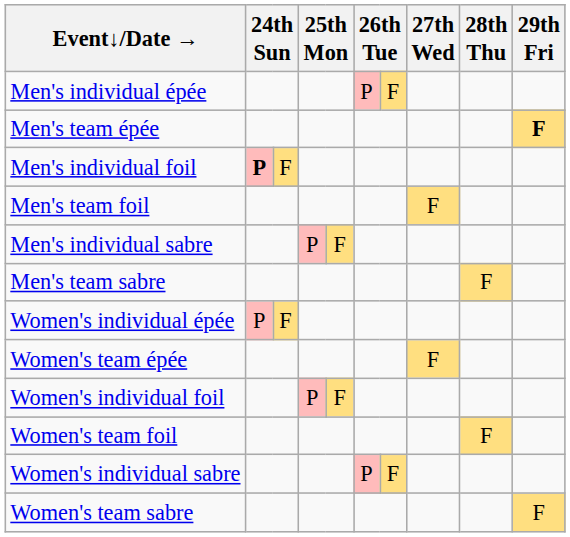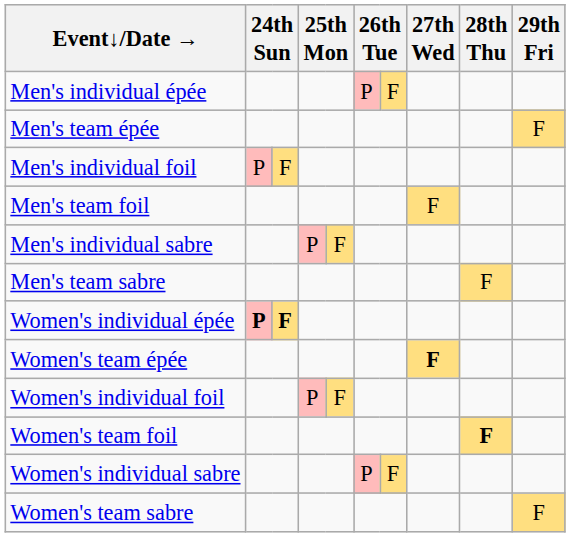(539, 129) bold -> (539, 129) normal
(259, 167) bold -> (259, 167) normal
(259, 320) normal -> (259, 320) bold
(286, 320) normal -> (285, 320) bold
(433, 359) normal -> (433, 359) bold
(486, 435) normal -> (486, 435) bold
